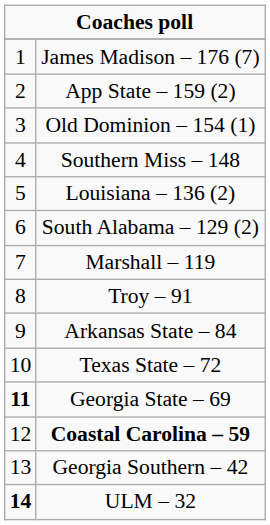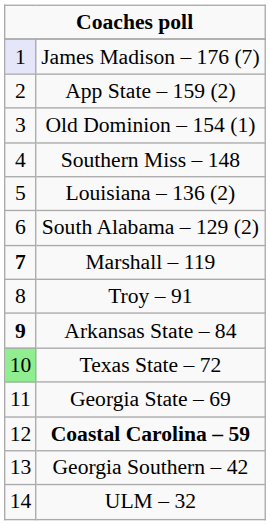(20, 56) no background -> (20, 56) lavender background
(20, 262) normal -> (20, 262) bold
(20, 330) normal -> (20, 330) bold
(20, 364) no background -> (20, 364) lightgreen background
(20, 399) bold -> (20, 399) normal
(20, 501) bold -> (20, 501) normal
